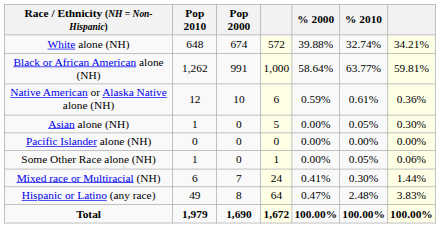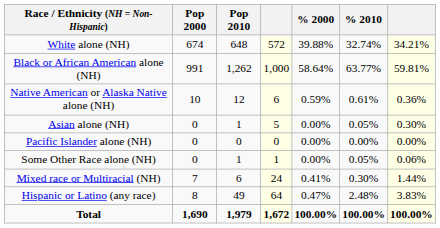columns swapped: (239, 19) <-> (195, 19)
